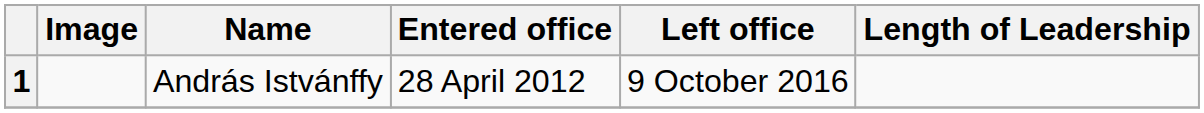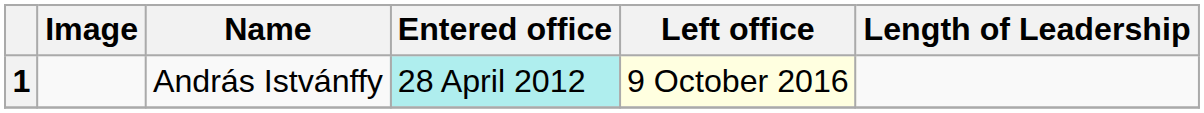(492, 81) no background -> (492, 81) paleturquoise background
(738, 81) no background -> (738, 81) lightyellow background
